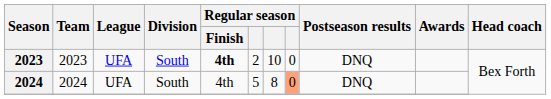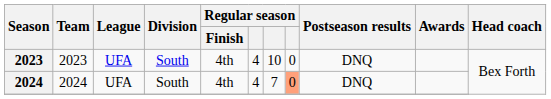(225, 60) bold -> (225, 60) normal
(256, 60) 2 -> (256, 60) 4
(256, 82) 5 -> (256, 82) 4
(274, 82) 8 -> (274, 82) 7
